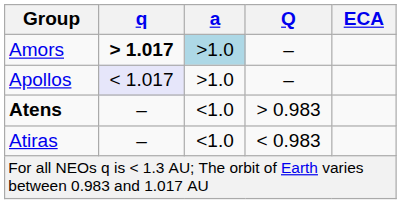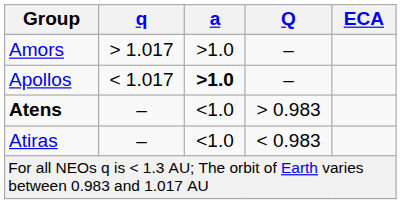(141, 49) bold -> (141, 49) normal
(215, 49) lightblue background -> (215, 49) no background
(141, 79) lavender background -> (141, 79) no background
(215, 79) normal -> (215, 79) bold
